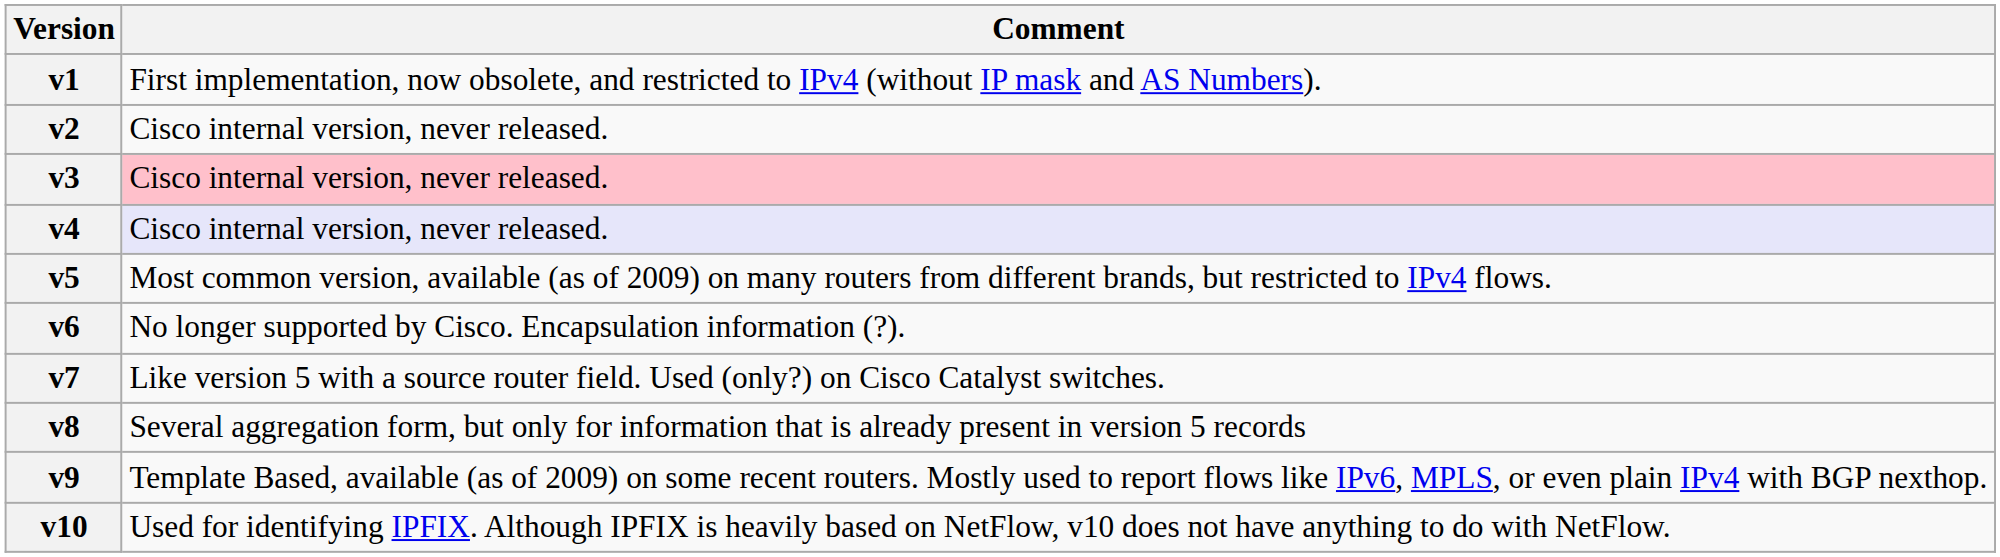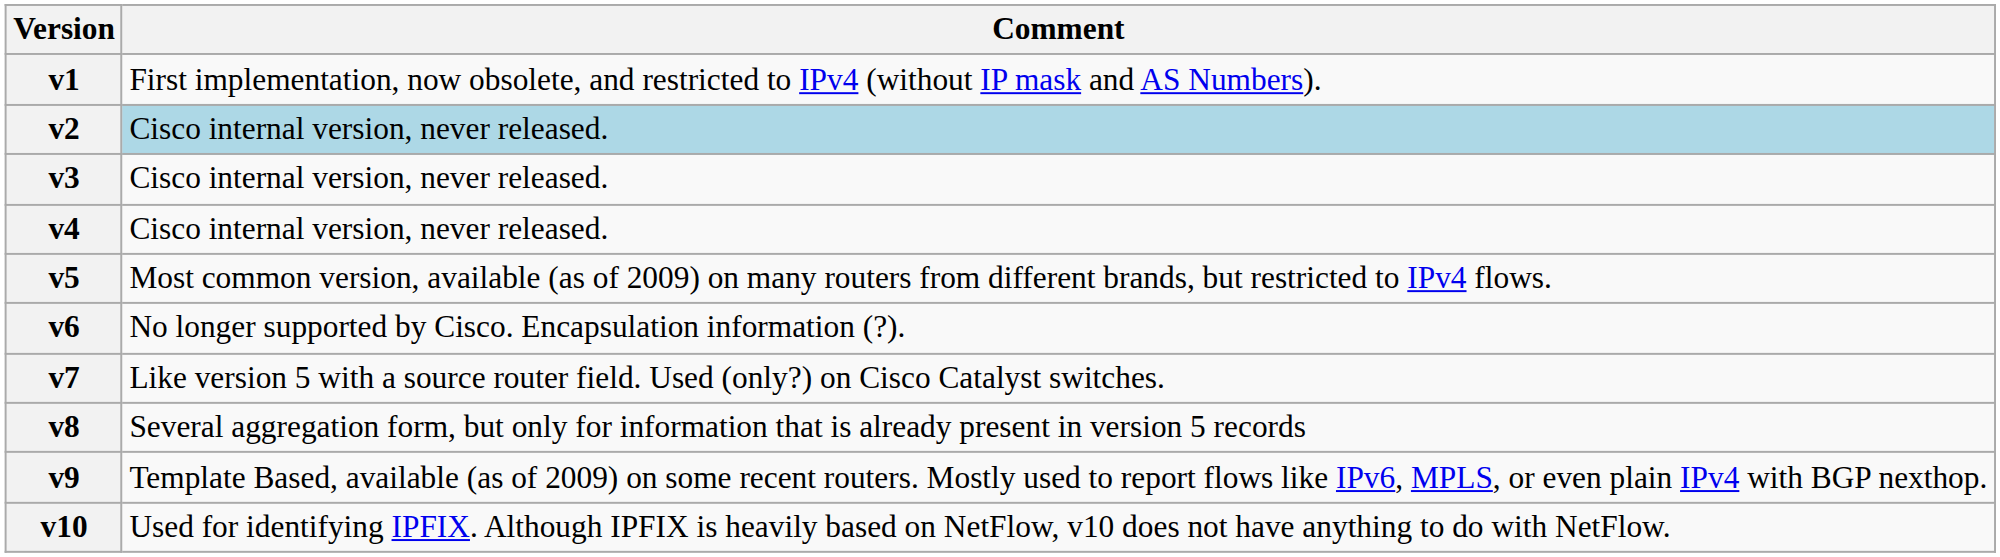(369, 128) no background -> (369, 128) lightblue background
(369, 178) pink background -> (369, 178) no background
(369, 228) lavender background -> (369, 228) no background
